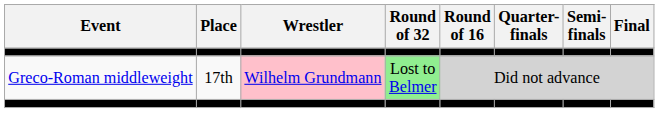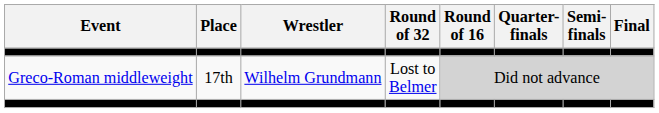(313, 77) pink background -> (313, 77) no background
(413, 77) lightgreen background -> (413, 77) no background
